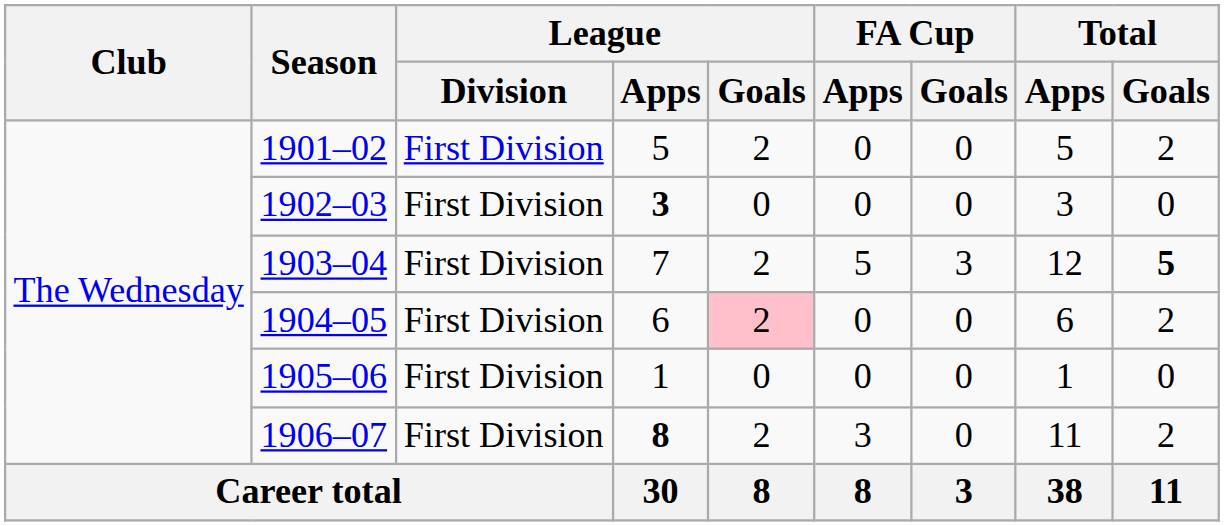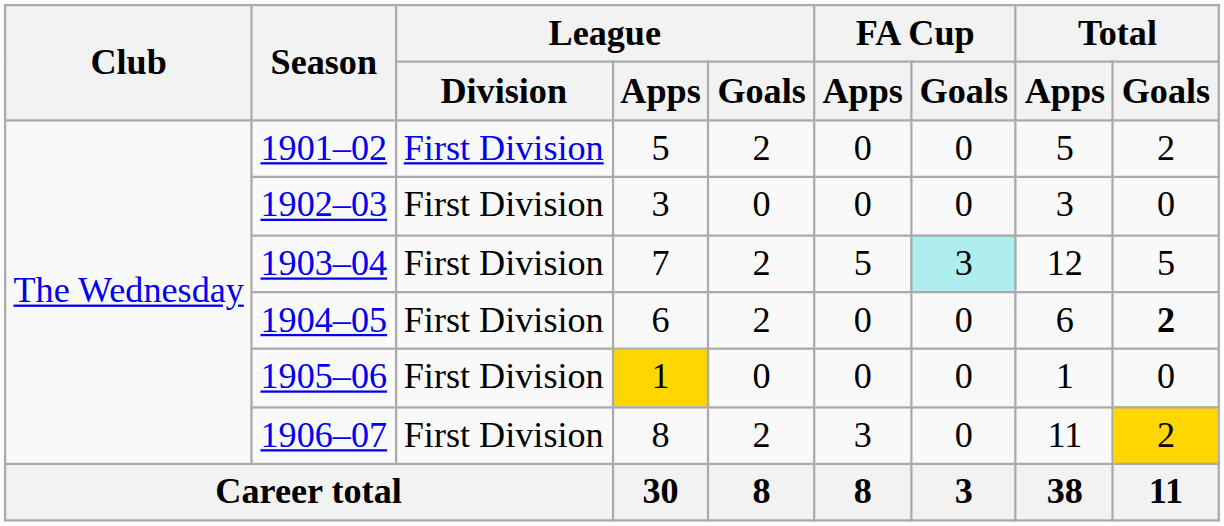(661, 205) bold -> (661, 205) normal
(964, 262) no background -> (964, 262) paleturquoise background
(1166, 262) bold -> (1166, 262) normal
(762, 319) pink background -> (762, 319) no background
(1166, 319) normal -> (1166, 319) bold
(661, 377) no background -> (661, 377) gold background
(661, 434) bold -> (661, 434) normal
(1166, 434) no background -> (1166, 434) gold background
